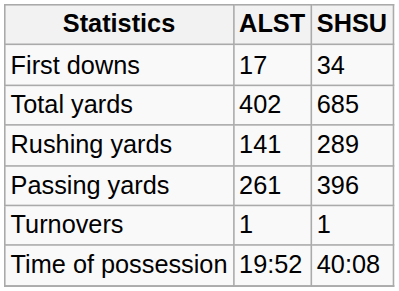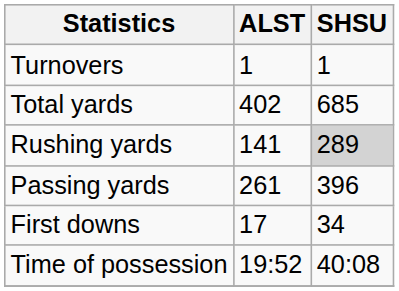rows swapped: (75, 64) <-> (67, 225)
(338, 144) no background -> (338, 144) lightgrey background
